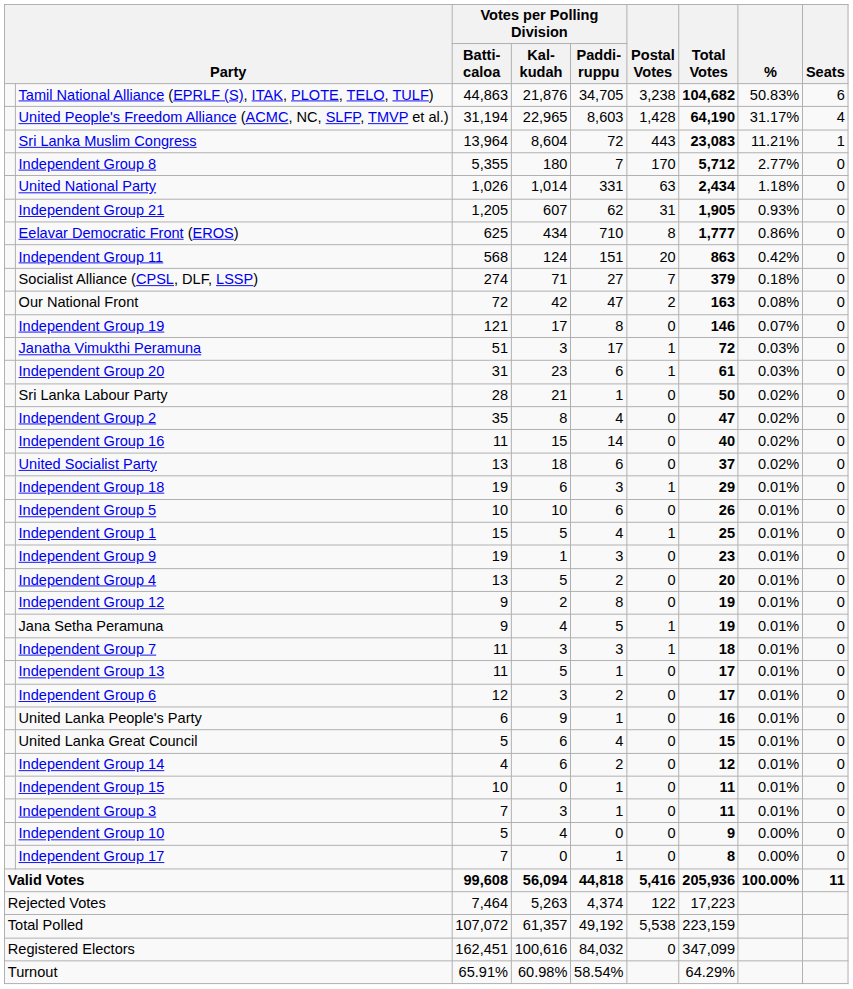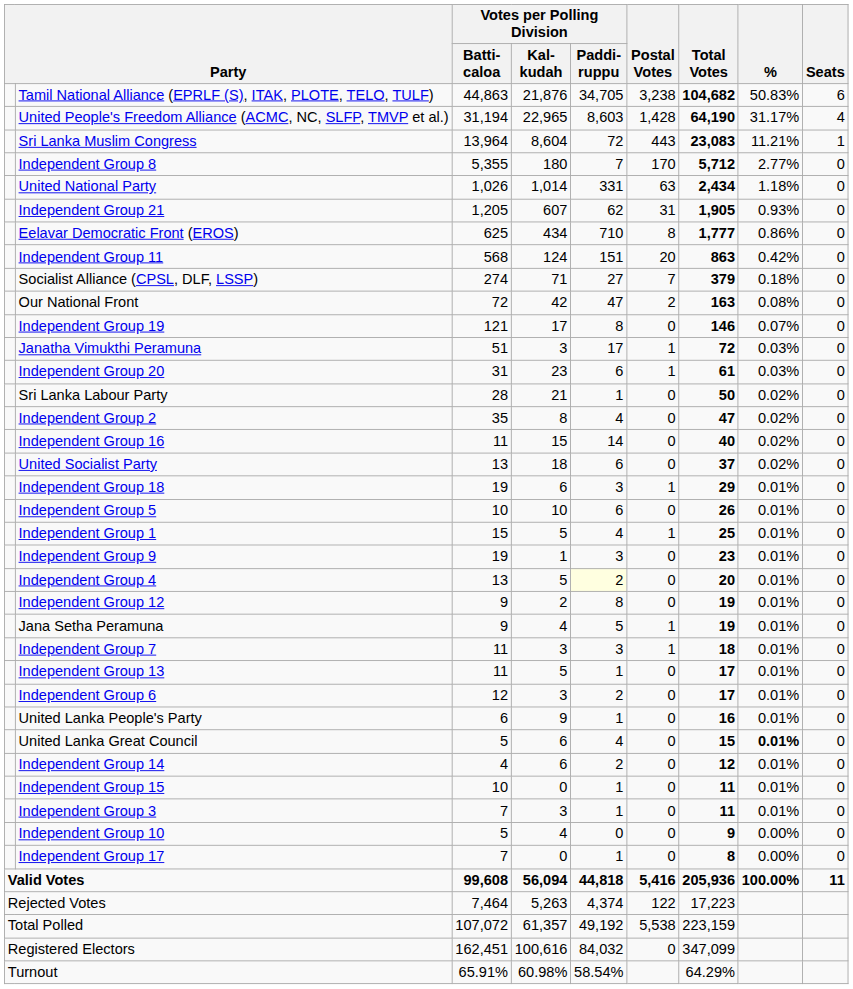(619, 579) no background -> (619, 579) lightyellow background
(779, 741) normal -> (779, 741) bold
